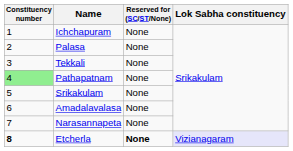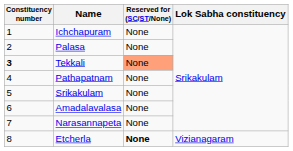(9, 62) normal -> (9, 62) bold
(137, 62) no background -> (137, 62) lightsalmon background
(9, 78) lightgreen background -> (9, 78) no background
(9, 138) bold -> (9, 138) normal
(204, 138) lavender background -> (204, 138) no background
